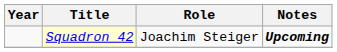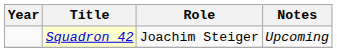(297, 37) bold -> (297, 37) normal
